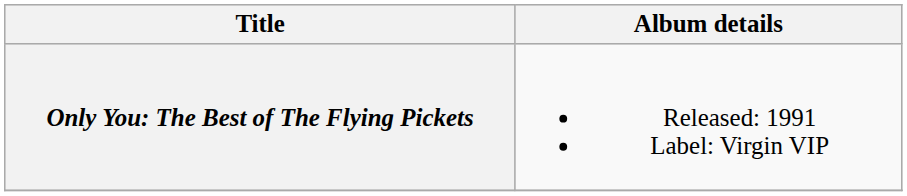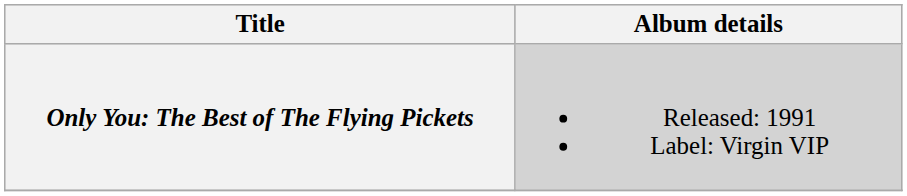(708, 131) no background -> (708, 131) lightgrey background
